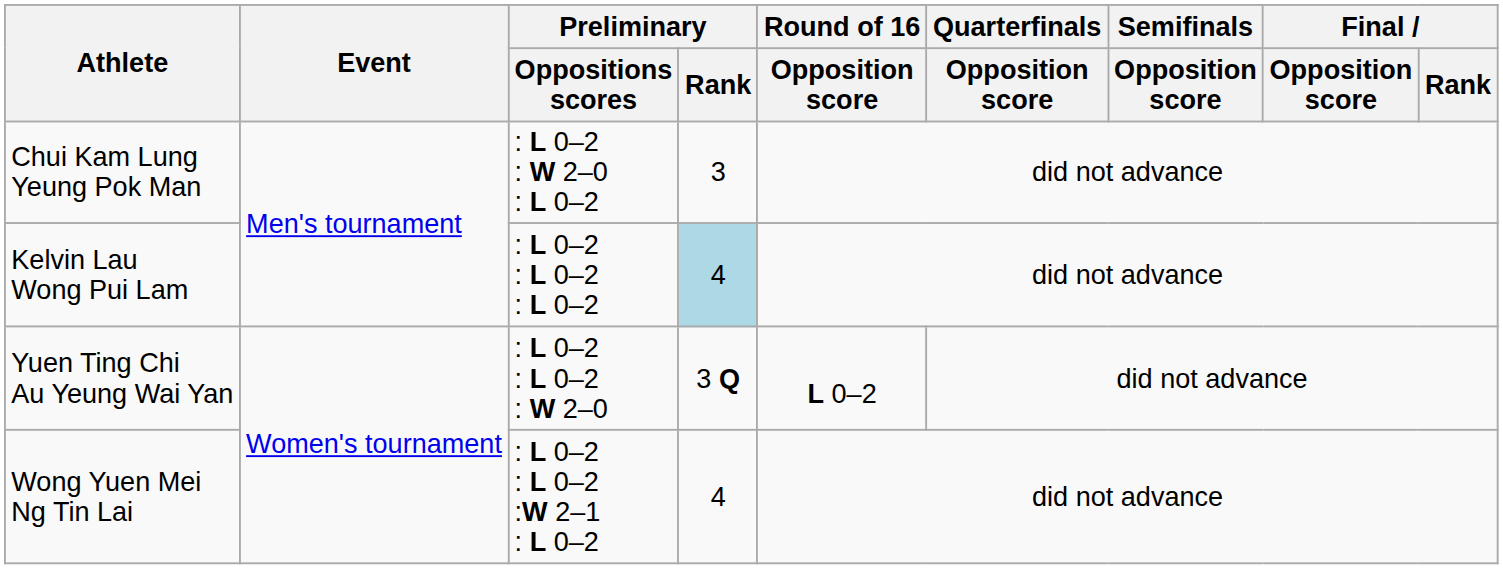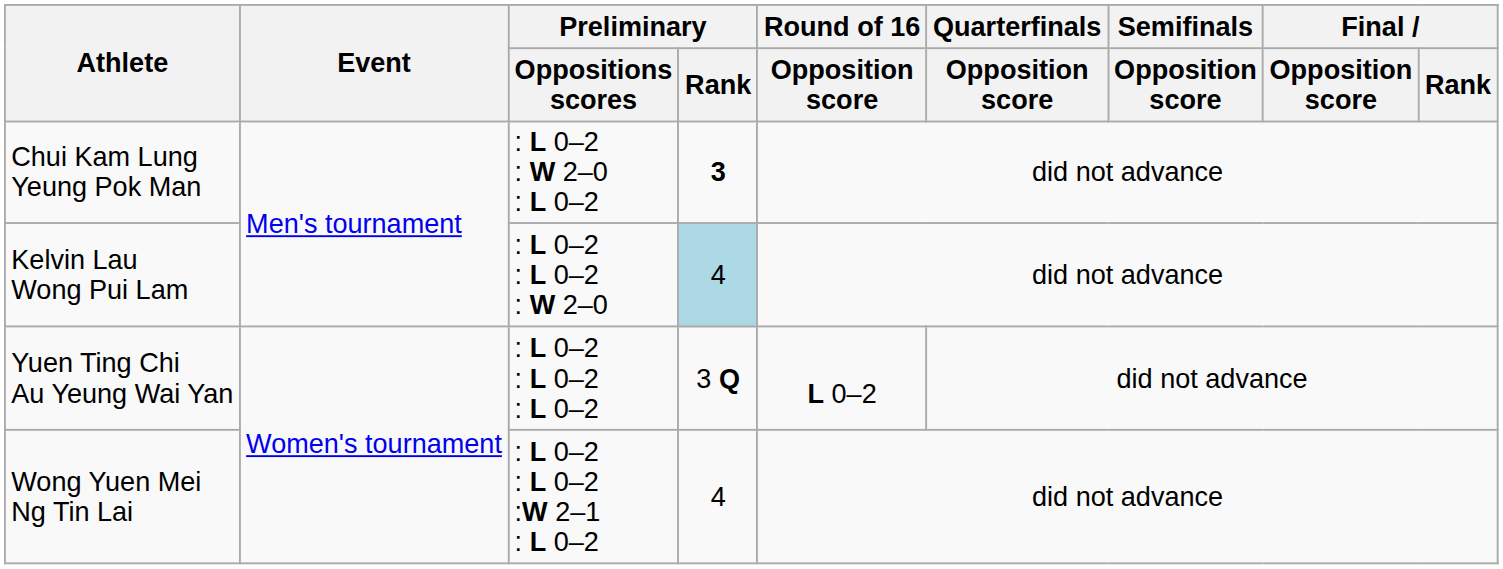(718, 172) normal -> (718, 172) bold
(557, 275) : L 0–2 : L 0–2 : L 0–2 -> (561, 275) : L 0–2 : L 0–2 : W 2–0
(561, 378) : L 0–2 : L 0–2 : W 2–0 -> (557, 378) : L 0–2 : L 0–2 : L 0–2
